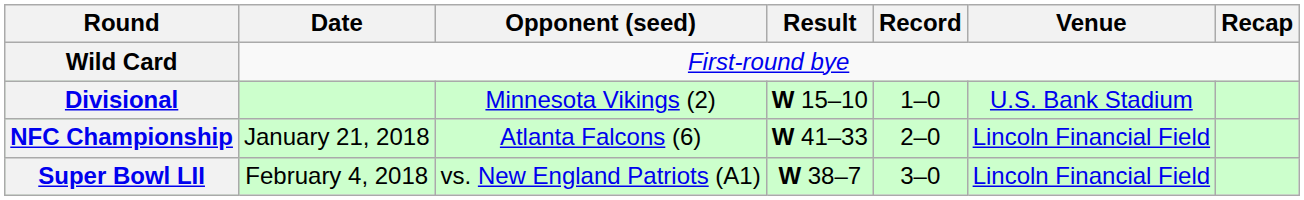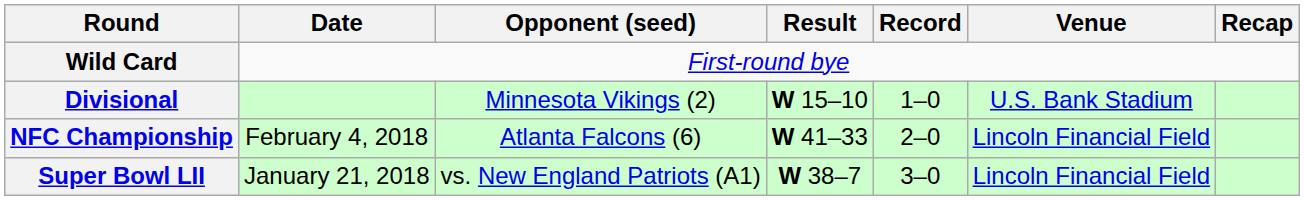(337, 137) January 21, 2018 -> (337, 137) February 4, 2018
(337, 175) February 4, 2018 -> (337, 175) January 21, 2018
